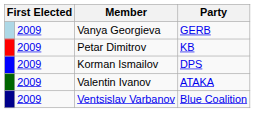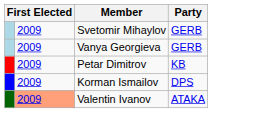+ row: (122, 30)
(29, 82) no background -> (29, 99) lightsalmon background
- row: (126, 99)
